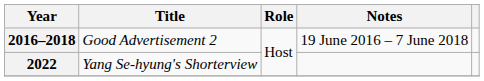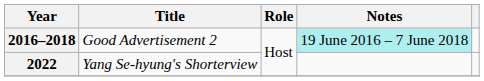(384, 40) no background -> (384, 40) paleturquoise background
